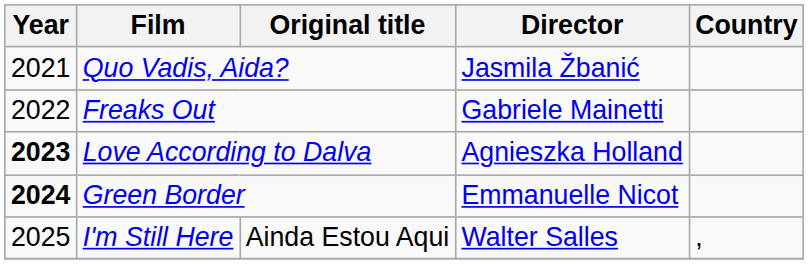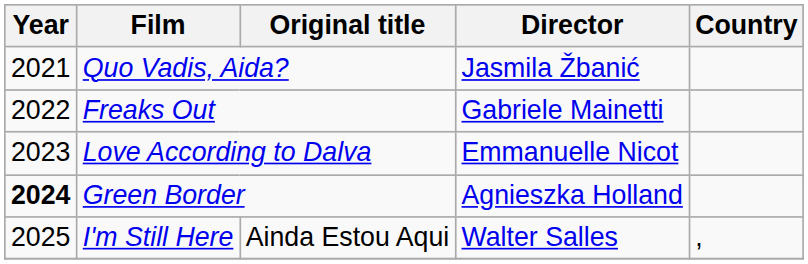(41, 152) bold -> (41, 152) normal
(572, 152) Agnieszka Holland -> (570, 152) Emmanuelle Nicot
(570, 195) Emmanuelle Nicot -> (572, 195) Agnieszka Holland
